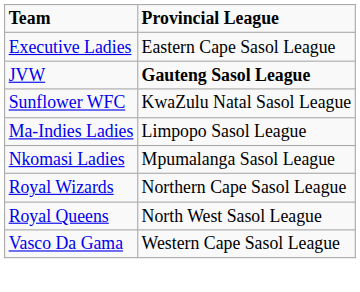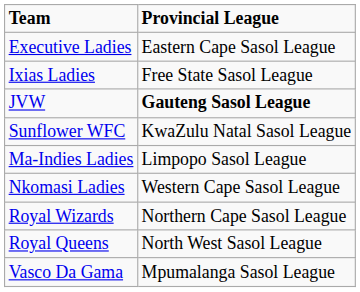+ row: (52, 74)
(238, 159) Mpumalanga Sasol League -> (241, 187) Western Cape Sasol League
(241, 243) Western Cape Sasol League -> (238, 272) Mpumalanga Sasol League
